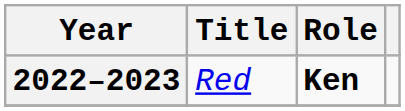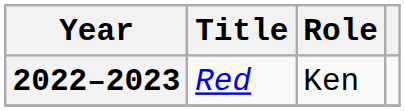(331, 81) bold -> (331, 81) normal
